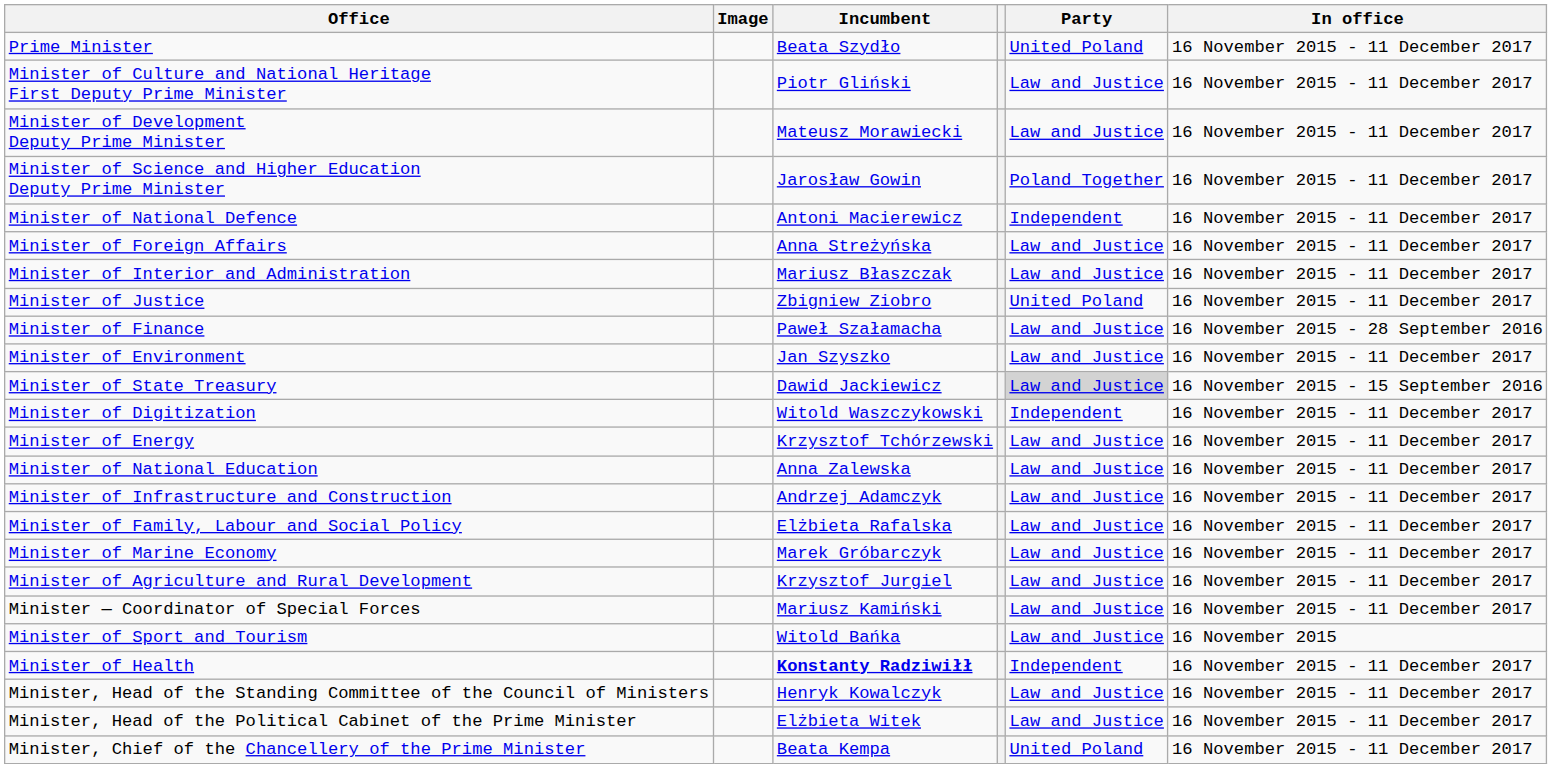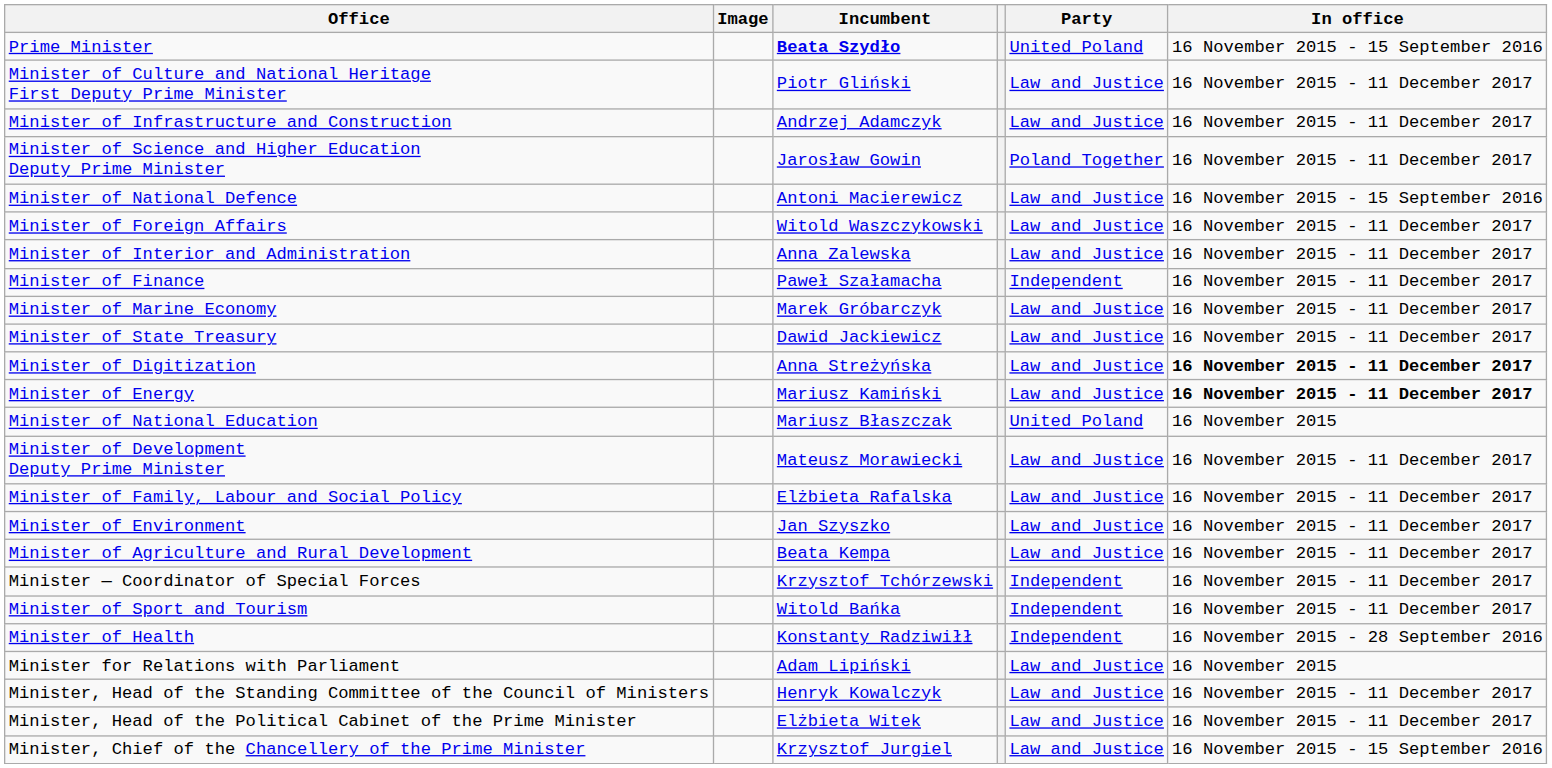(839, 47) normal -> (839, 47) bold
(1352, 47) 16 November 2015 - 11 December 2017 -> (1357, 47) 16 November 2015 - 15 September 2016
rows swapped: (127, 132) <-> (230, 498)
(1066, 218) Independent -> (1087, 198) Law and Justice
(1352, 218) 16 November 2015 - 11 December 2017 -> (1357, 198) 16 November 2015 - 15 September 2016
(854, 246) Anna Streżyńska -> (880, 226) Witold Waszczykowski
(864, 274) Mariusz Błaszczak -> (844, 254) Anna Zalewska
- row: (107, 302)
(1087, 330) Law and Justice -> (1066, 282) Independent
(1357, 330) 16 November 2015 - 28 September 2016 -> (1352, 282) 16 November 2015 - 11 December 2017
rows swapped: (143, 553) <-> (127, 358)
(1087, 386) lightgrey background -> (1087, 338) no background
(1357, 386) 16 November 2015 - 15 September 2016 -> (1352, 338) 16 November 2015 - 11 December 2017
(880, 414) Witold Waszczykowski -> (854, 366) Anna Streżyńska
(1066, 414) Independent -> (1087, 366) Law and Justice
(1352, 414) normal -> (1352, 366) bold
(885, 442) Krzysztof Tchórzewski -> (859, 394) Mariusz Kamiński
(1352, 442) normal -> (1352, 394) bold
(844, 470) Anna Zalewska -> (864, 422) Mariusz Błaszczak
(1087, 470) Law and Justice -> (1076, 422) United Poland
(1352, 470) 16 November 2015 - 11 December 2017 -> (1254, 422) 16 November 2015
(864, 581) Krzysztof Jurgiel -> (833, 553) Beata Kempa
(859, 609) Mariusz Kamiński -> (885, 581) Krzysztof Tchórzewski
(1087, 609) Law and Justice -> (1066, 581) Independent
(1087, 637) Law and Justice -> (1066, 609) Independent
(1254, 637) 16 November 2015 -> (1352, 609) 16 November 2015 - 11 December 2017
(875, 665) bold -> (875, 637) normal
(1352, 665) 16 November 2015 - 11 December 2017 -> (1357, 637) 16 November 2015 - 28 September 2016
+ row: (204, 665)
(833, 749) Beata Kempa -> (864, 749) Krzysztof Jurgiel
(1076, 749) United Poland -> (1087, 749) Law and Justice
(1352, 749) 16 November 2015 - 11 December 2017 -> (1357, 749) 16 November 2015 - 15 September 2016
